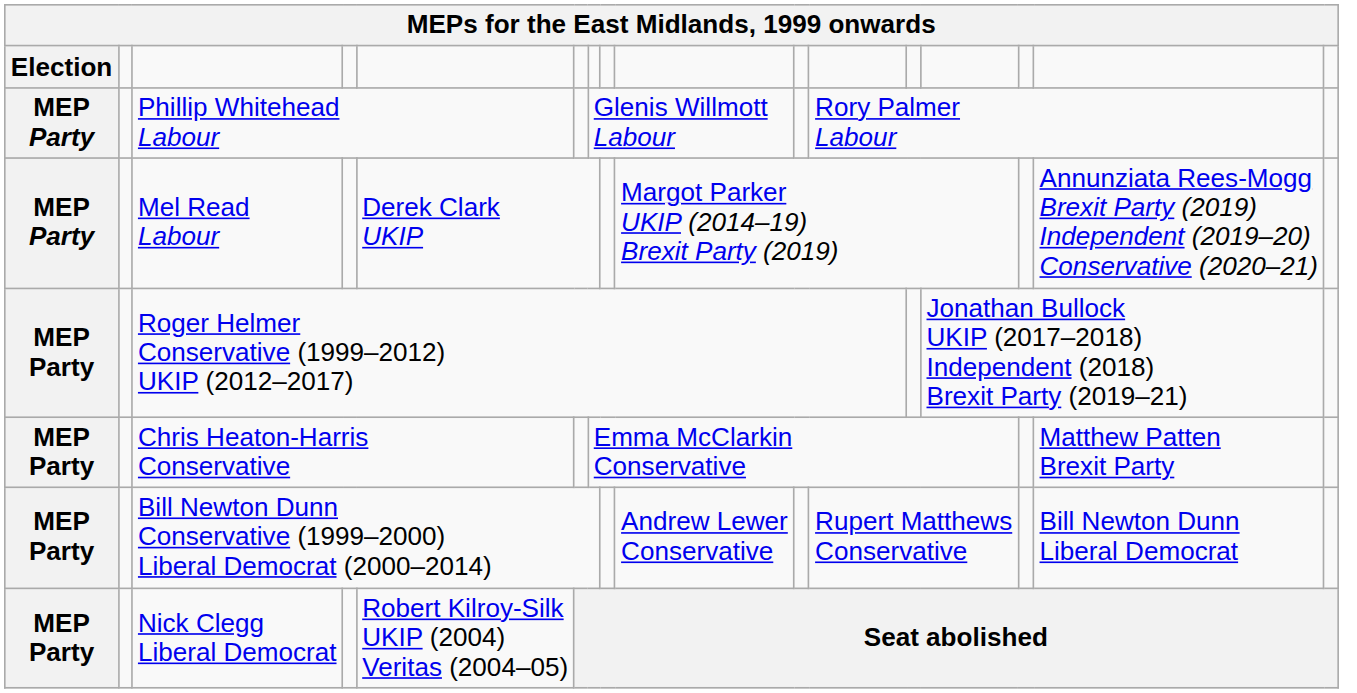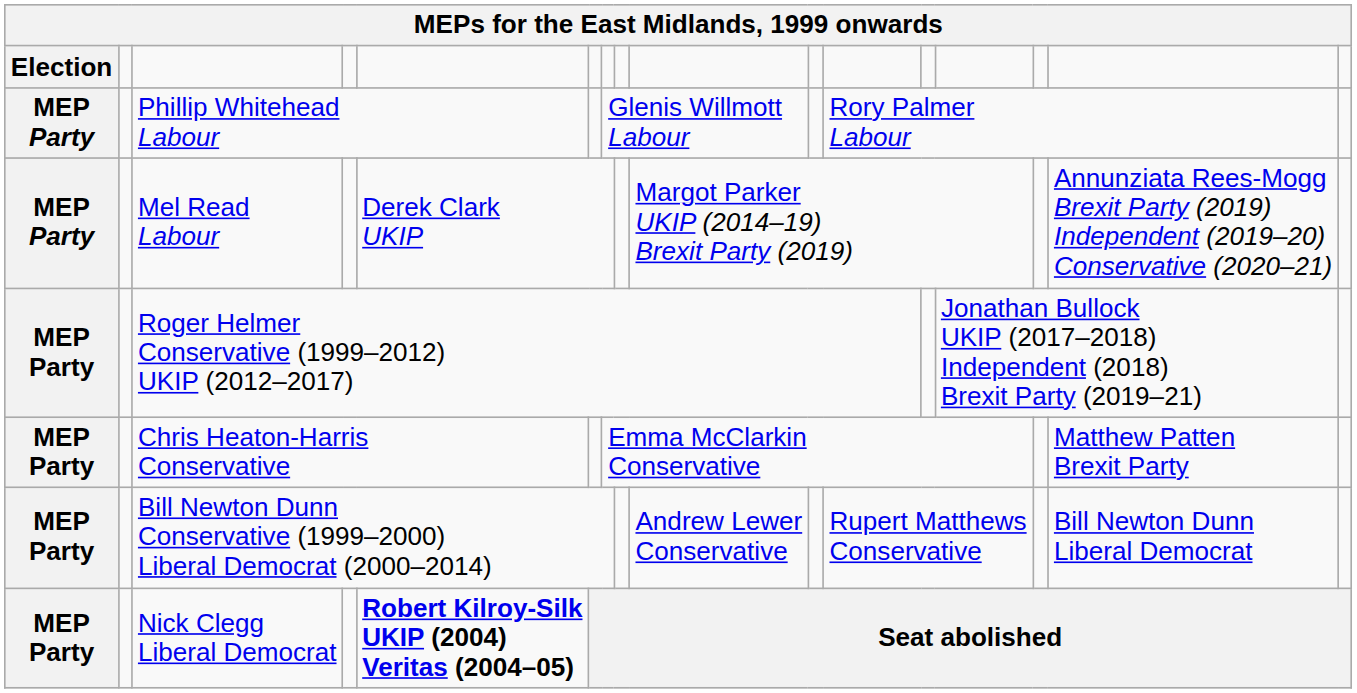(465, 637) normal -> (472, 637) bold
